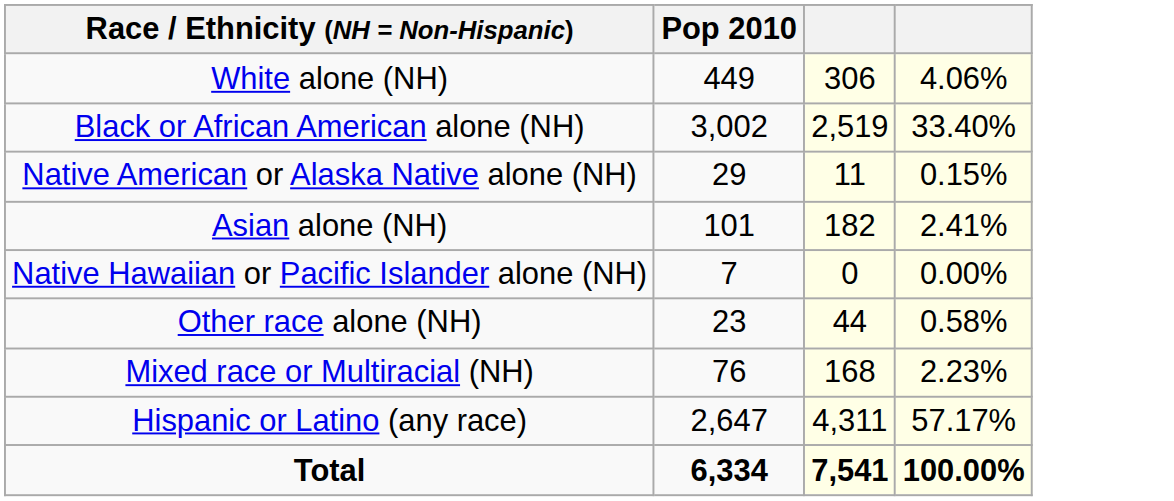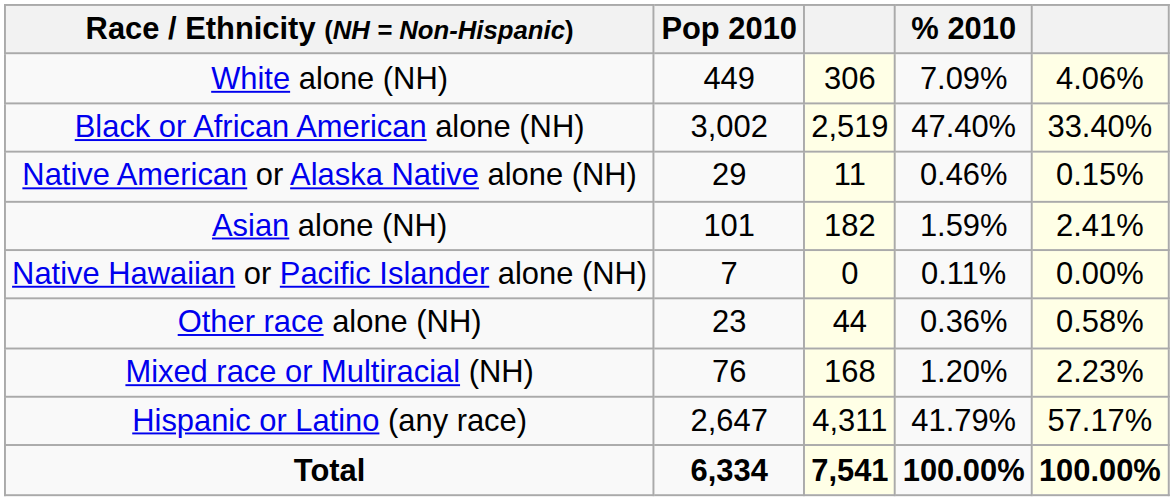+ column: (964, 28)
